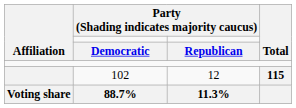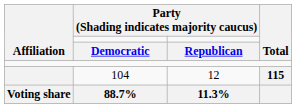(120, 75) 102 -> (120, 75) 104
